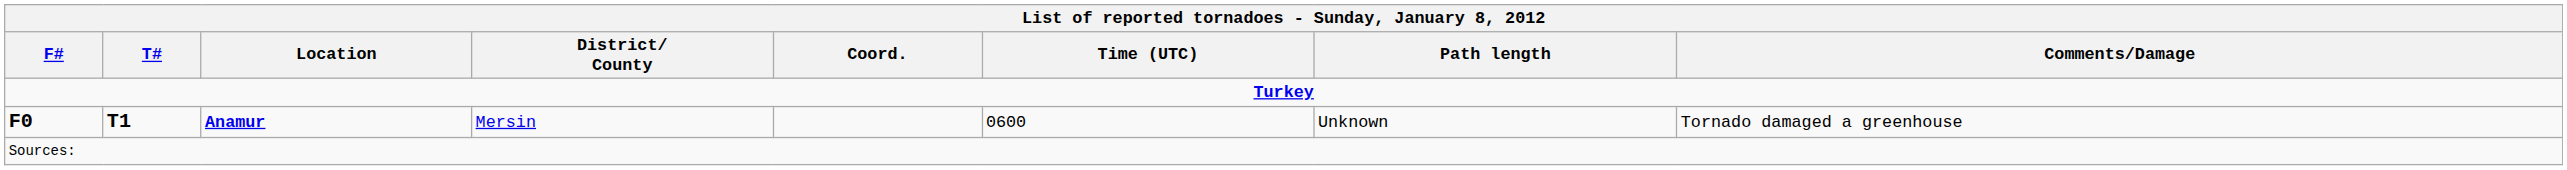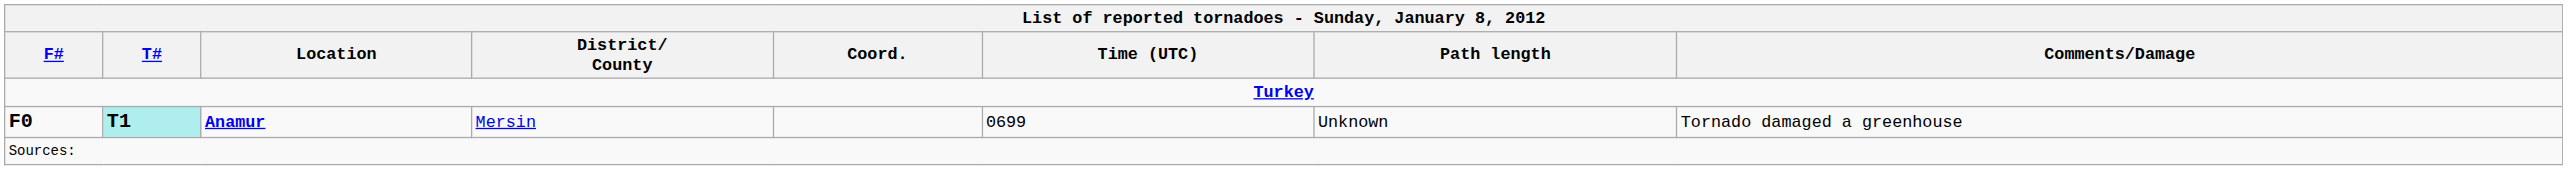(119, 122) no background -> (119, 122) paleturquoise background
(1006, 122) 0600 -> (1006, 122) 0699
